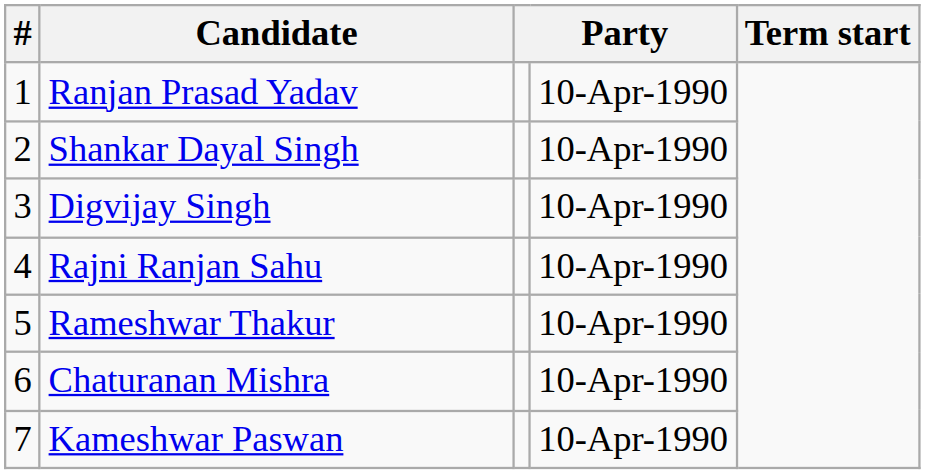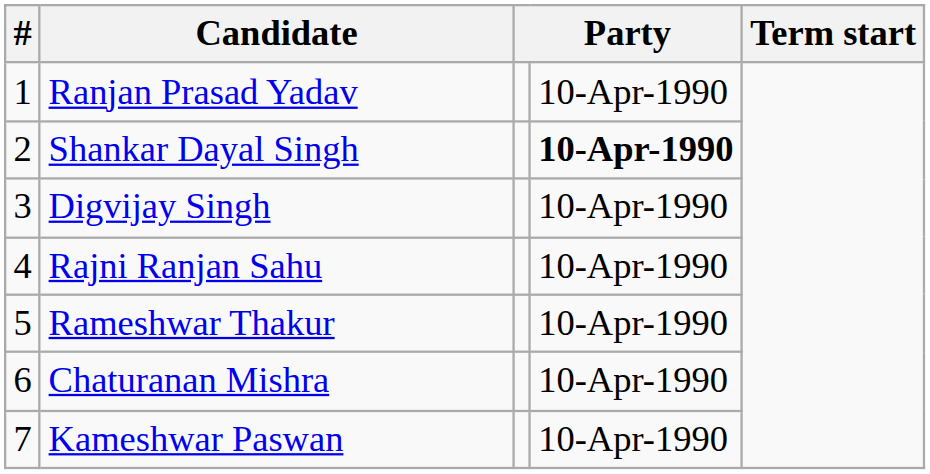(633, 149) normal -> (636, 149) bold
